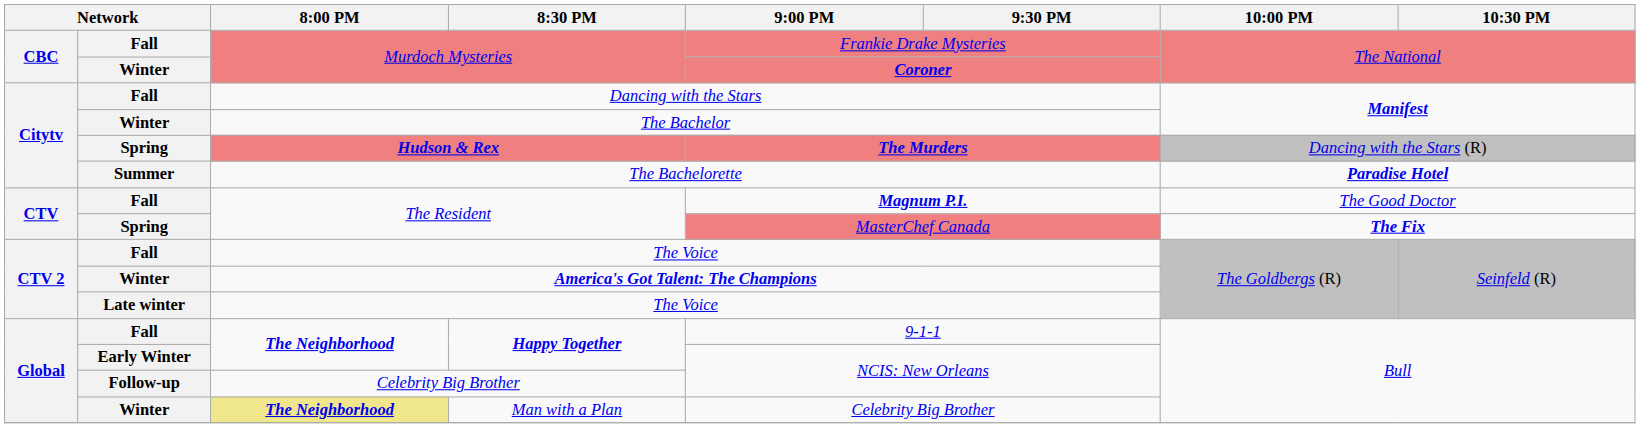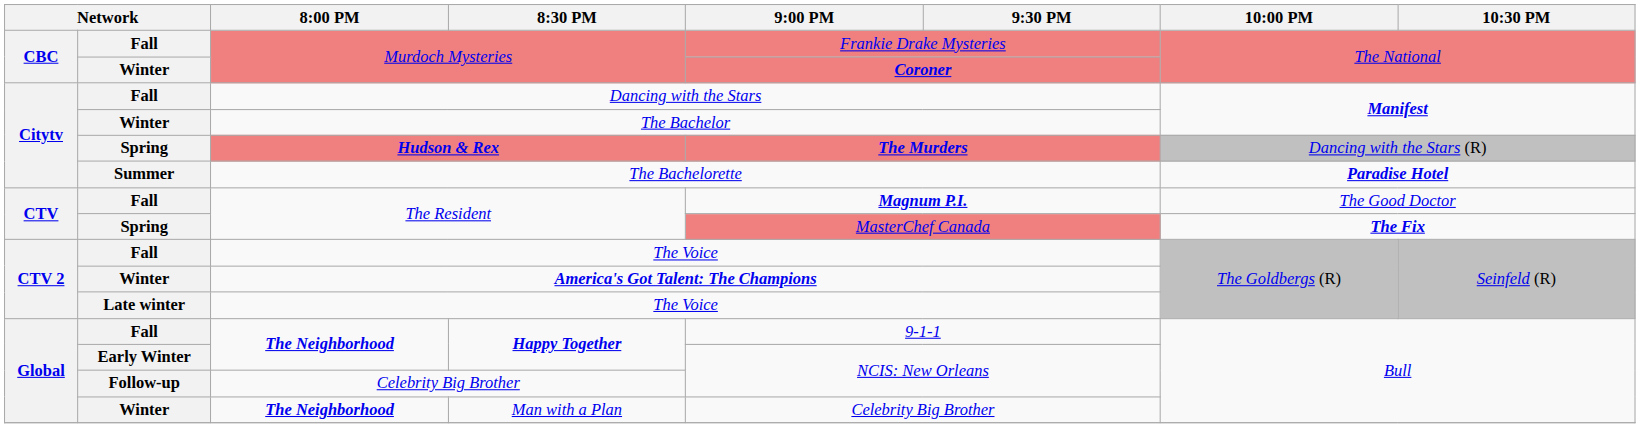(330, 409) khaki background -> (330, 409) no background
